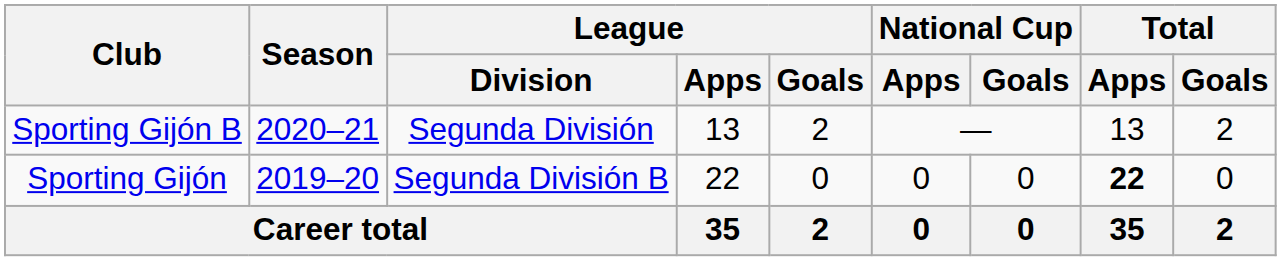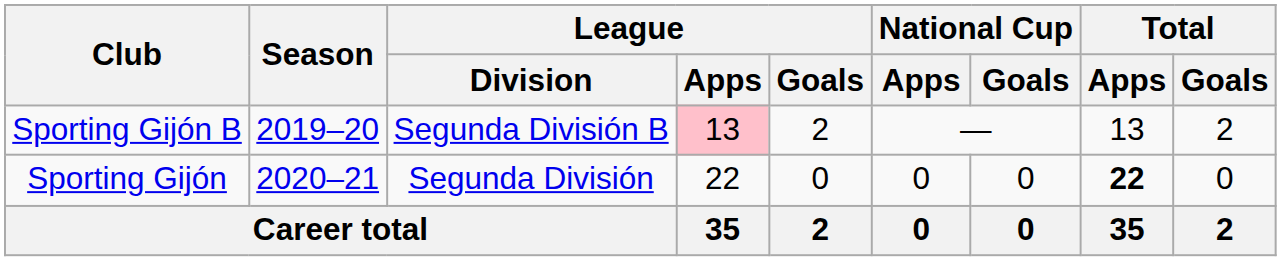(318, 129) 2020–21 -> (318, 129) 2019–20
(531, 129) Segunda División -> (531, 129) Segunda División B
(723, 129) no background -> (723, 129) pink background
(318, 179) 2019–20 -> (318, 179) 2020–21
(531, 179) Segunda División B -> (531, 179) Segunda División
